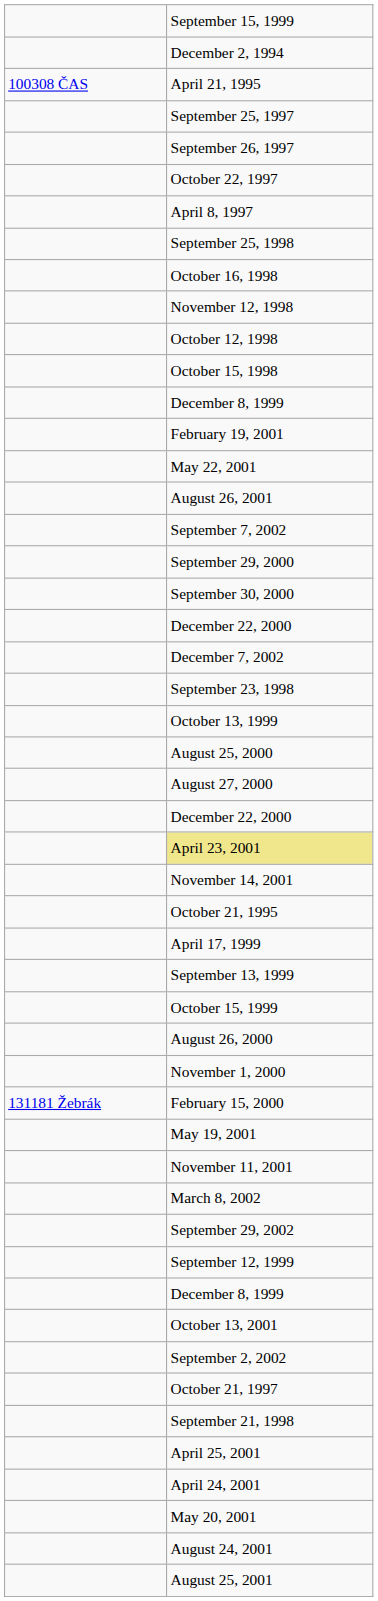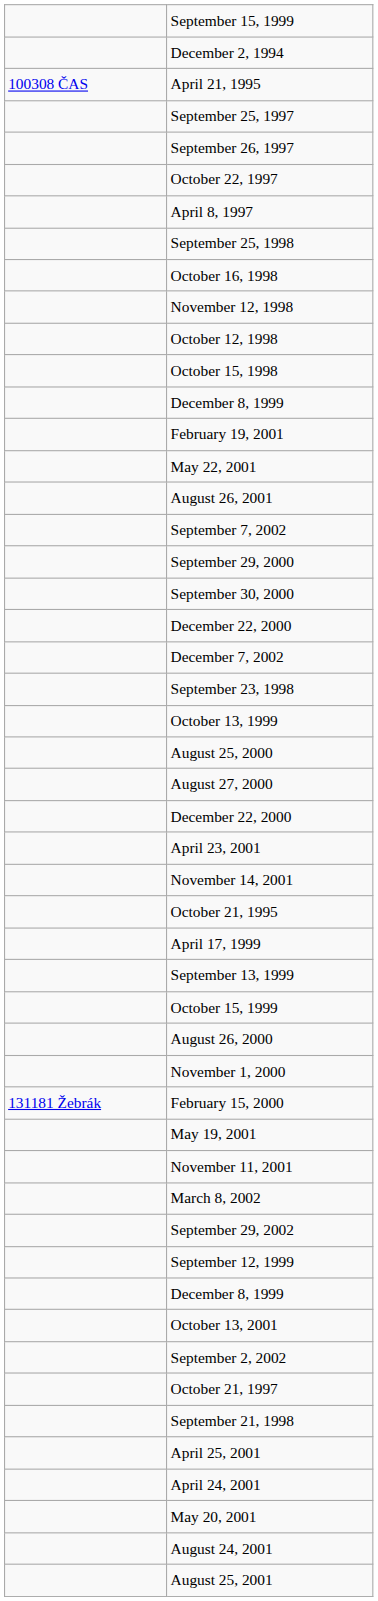(216, 848) khaki background -> (216, 848) no background
